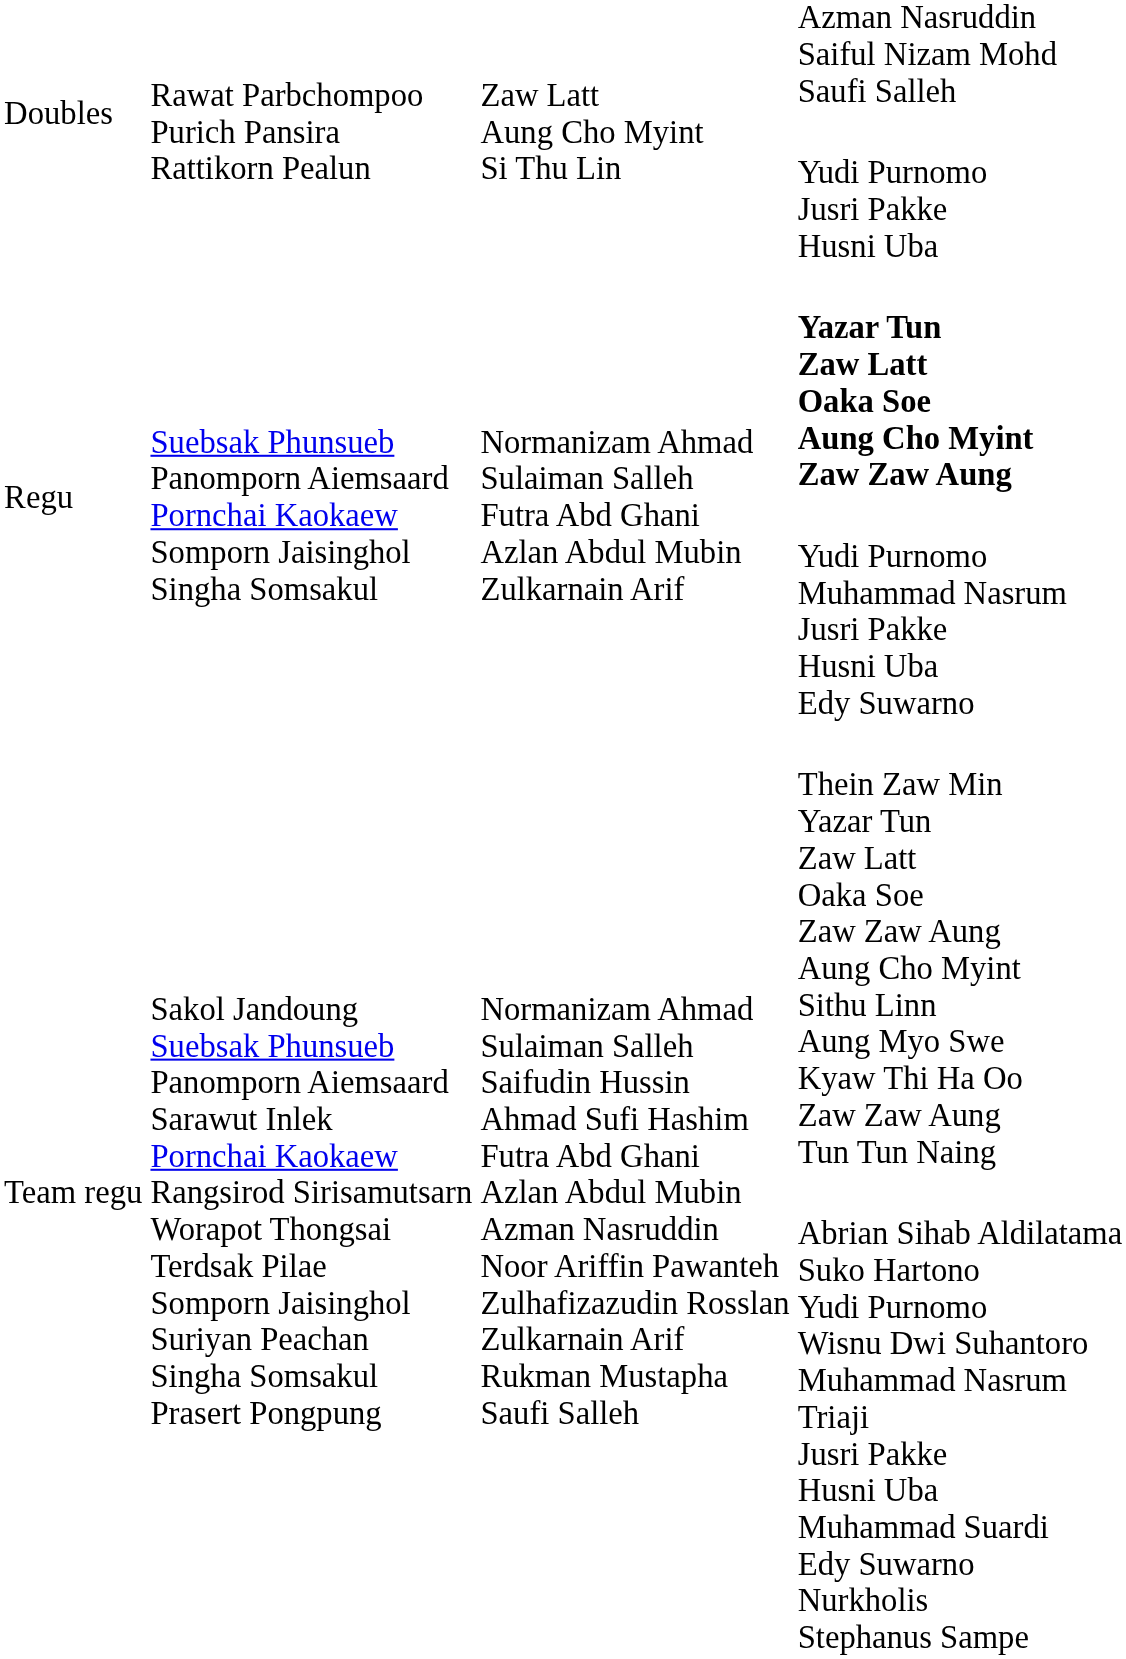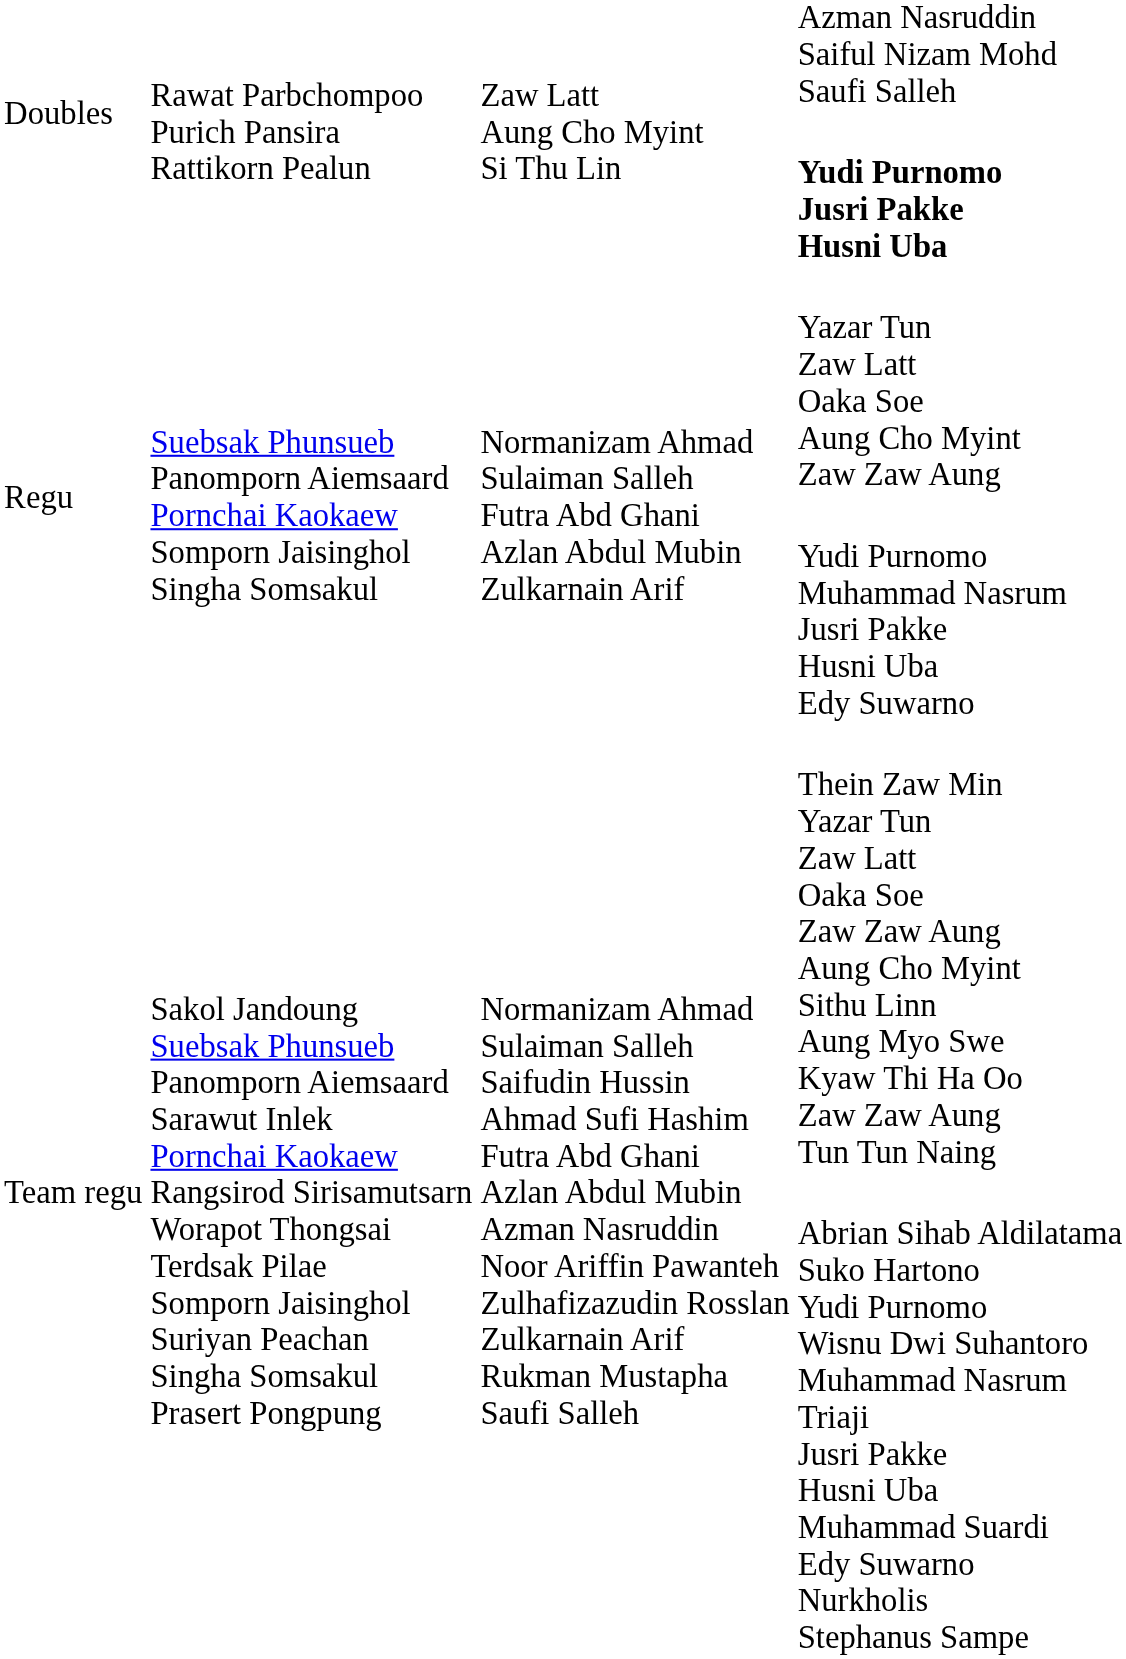(892, 209) normal -> (900, 209) bold
(916, 401) bold -> (909, 401) normal
